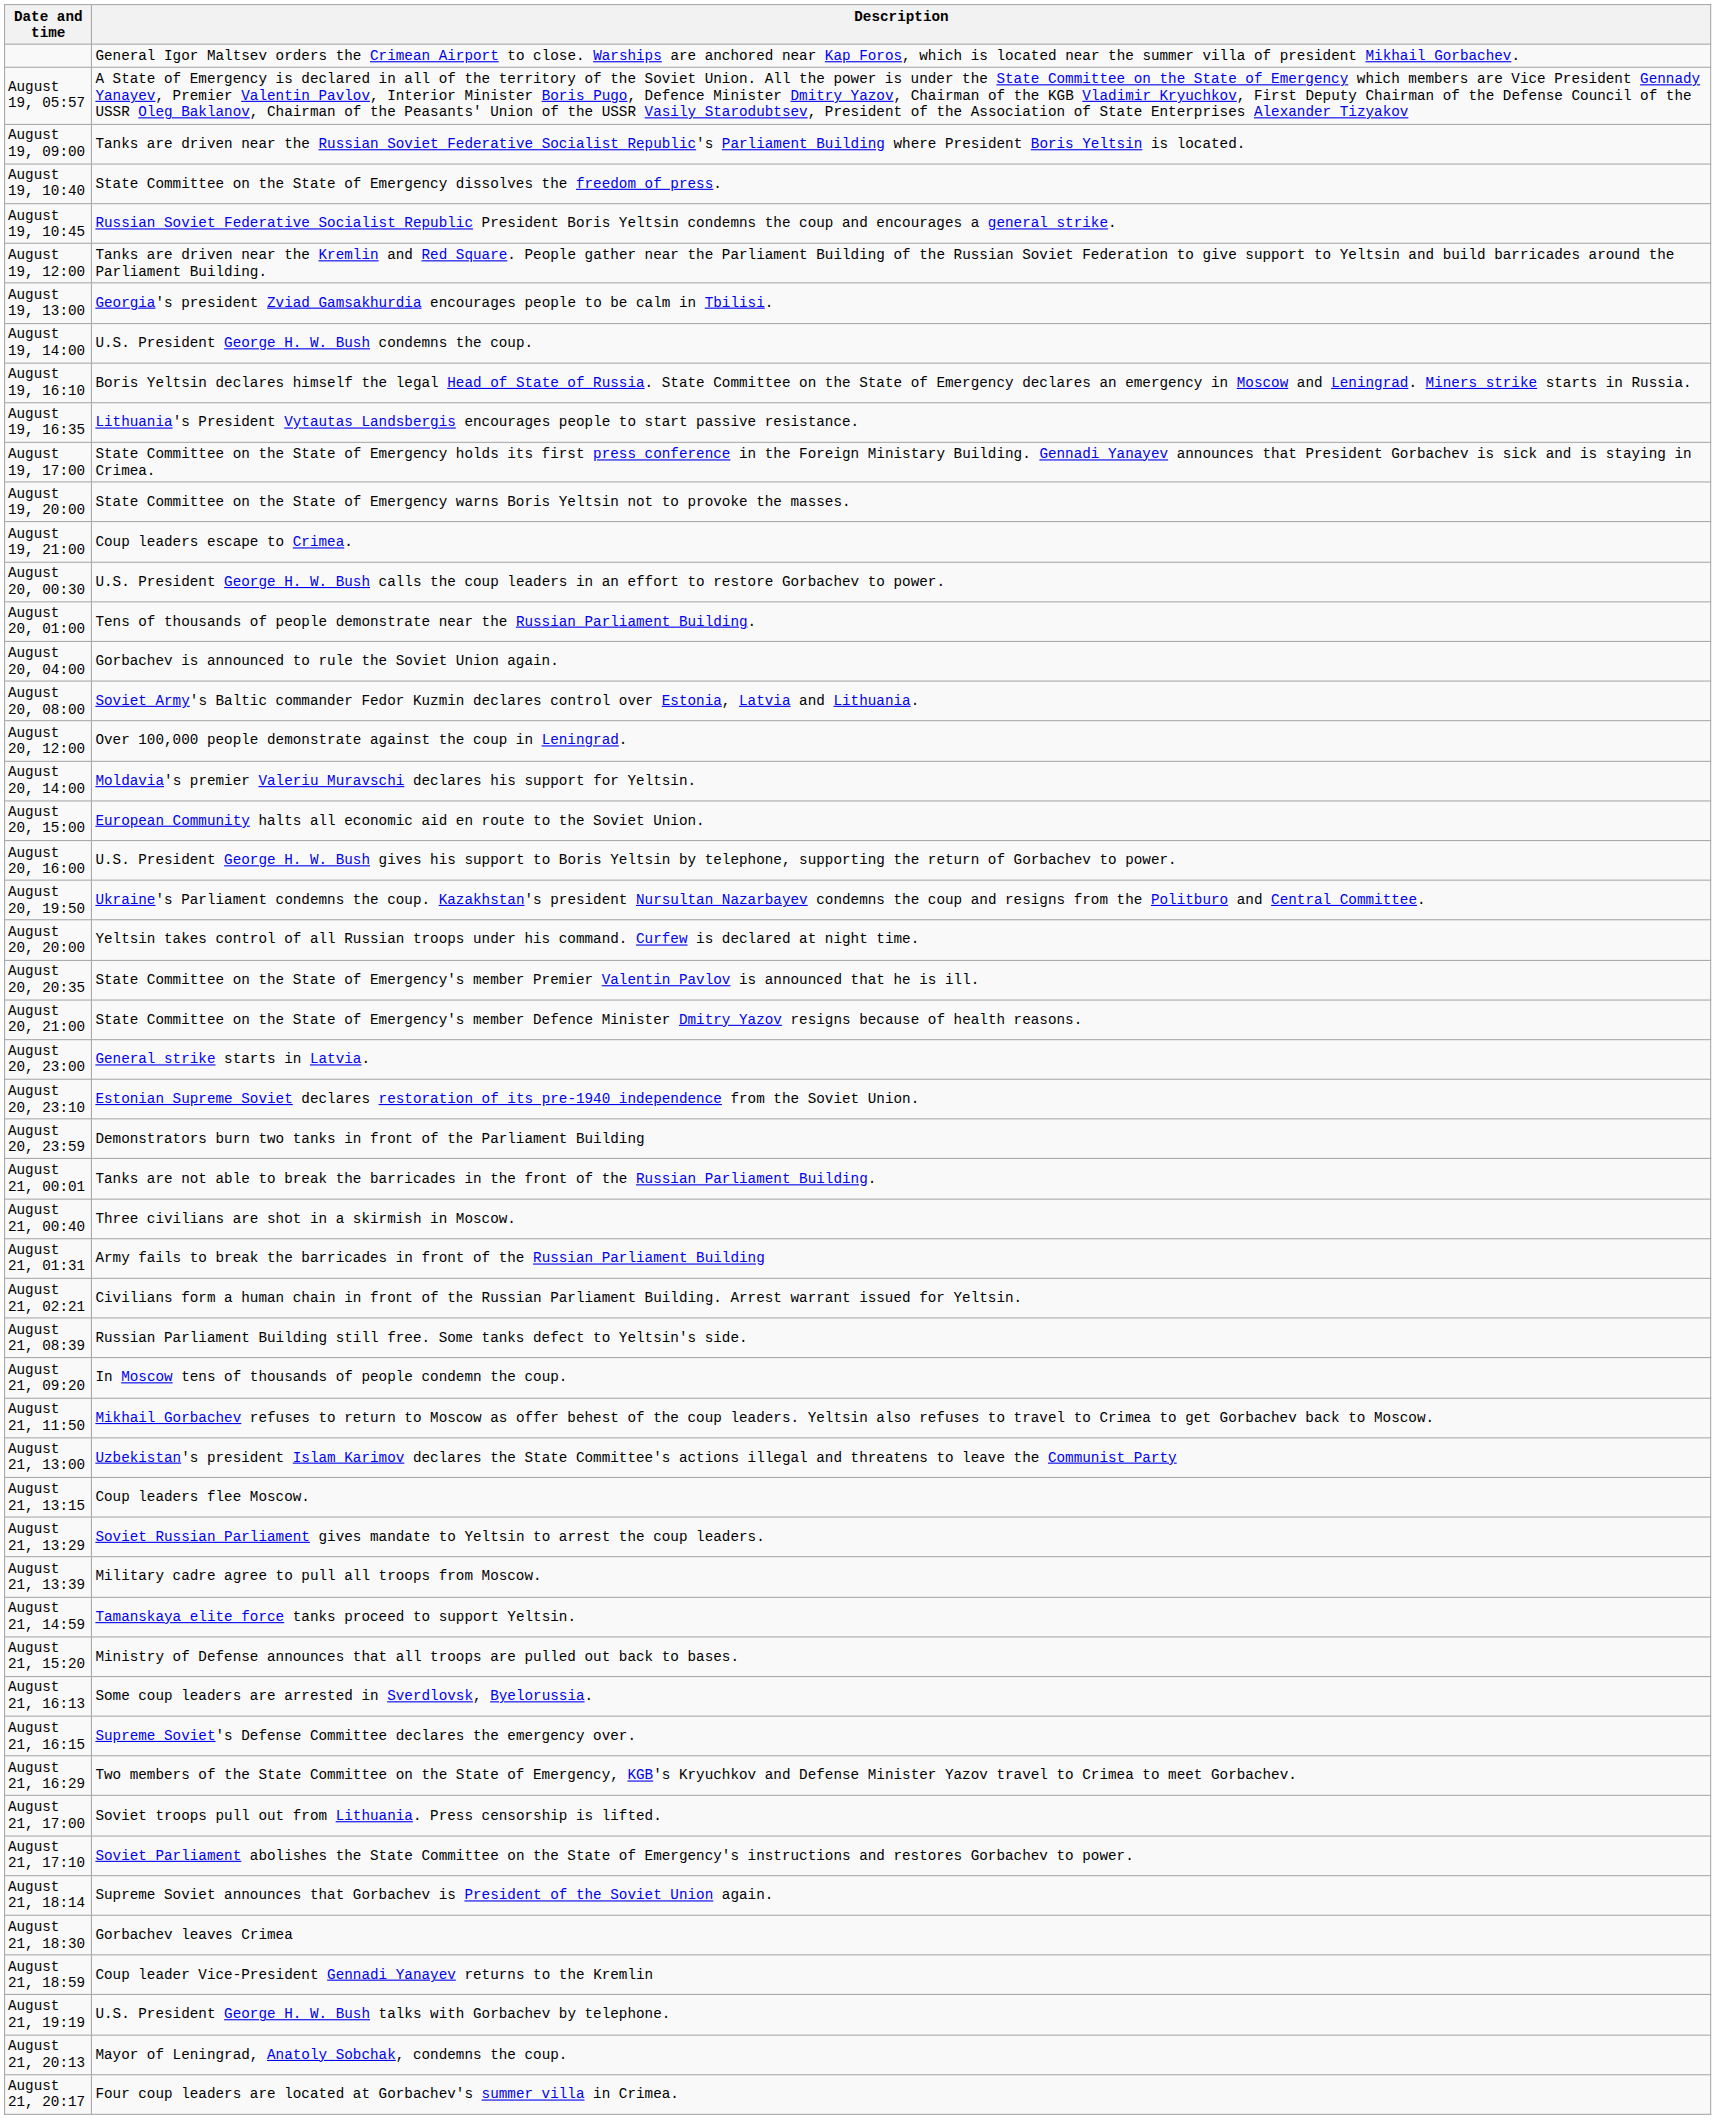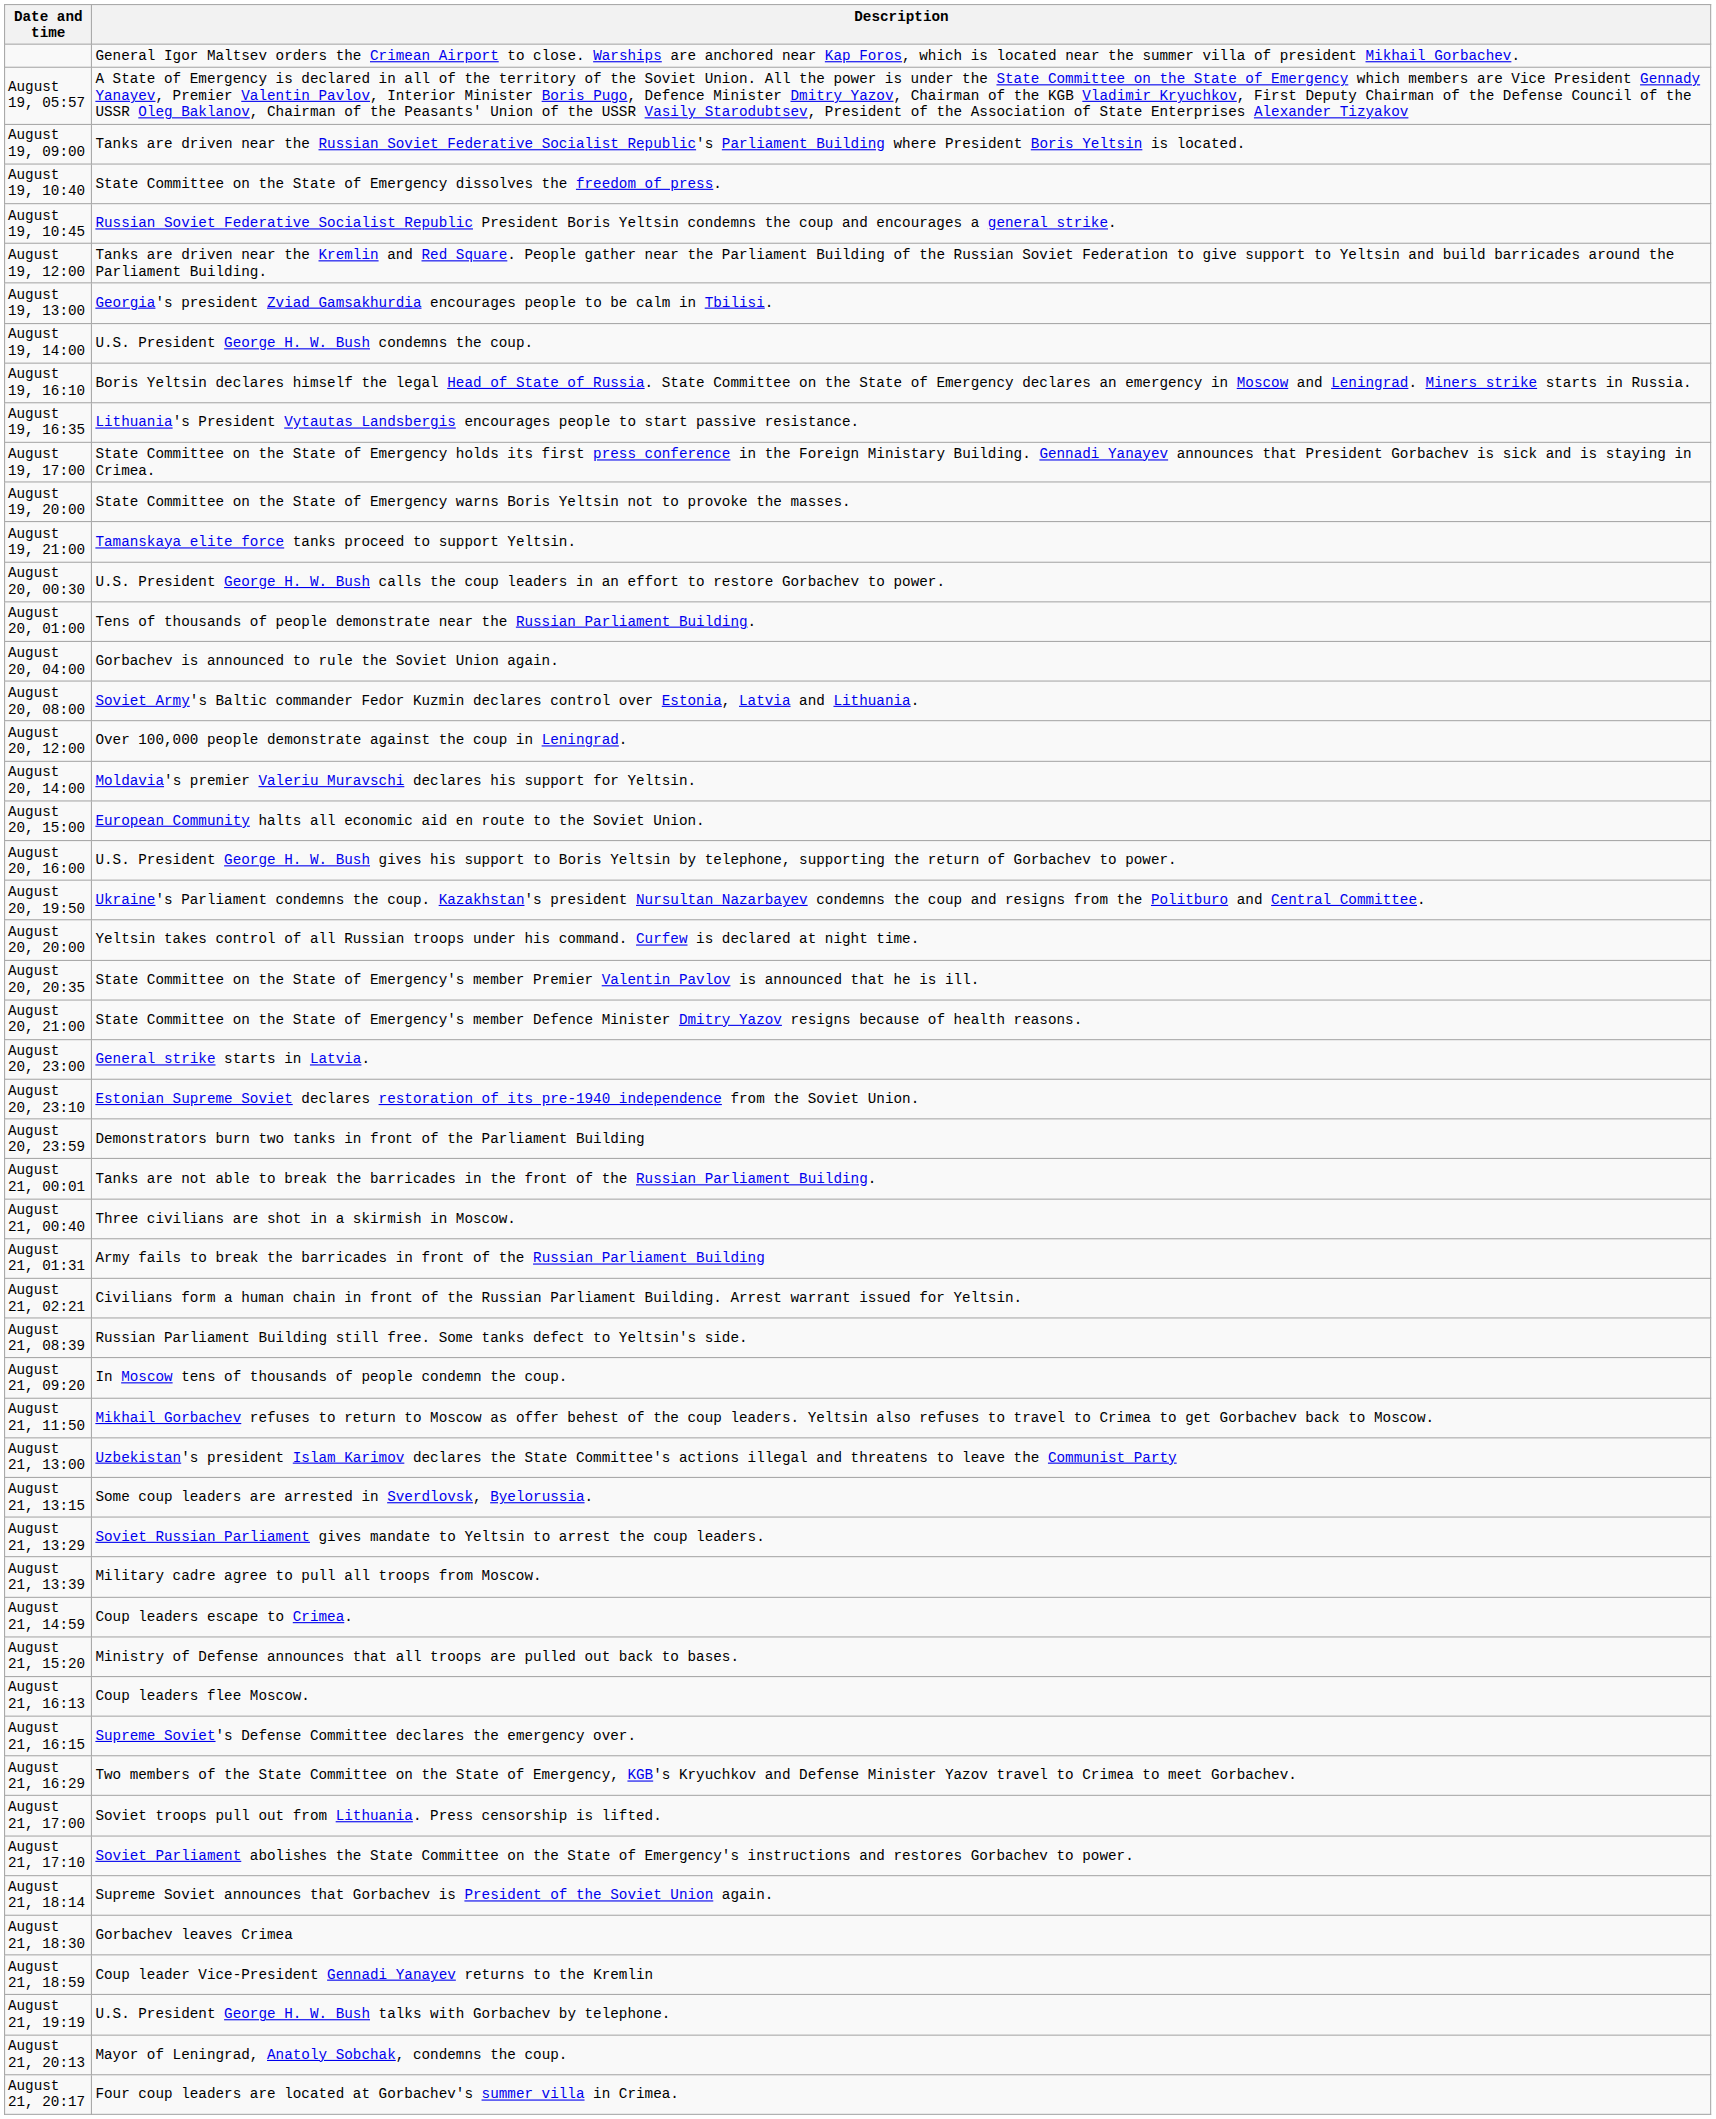(224, 542) Coup leaders escape to Crimea. -> (336, 542) Tamanskaya elite force tanks proceed to support Yeltsin.
(203, 1497) Coup leaders flee Moscow. -> (344, 1497) Some coup leaders are arrested in Sverdlovsk, Byelorussia.
(336, 1617) Tamanskaya elite force tanks proceed to support Yeltsin. -> (224, 1617) Coup leaders escape to Crimea.
(344, 1696) Some coup leaders are arrested in Sverdlovsk, Byelorussia. -> (203, 1696) Coup leaders flee Moscow.
